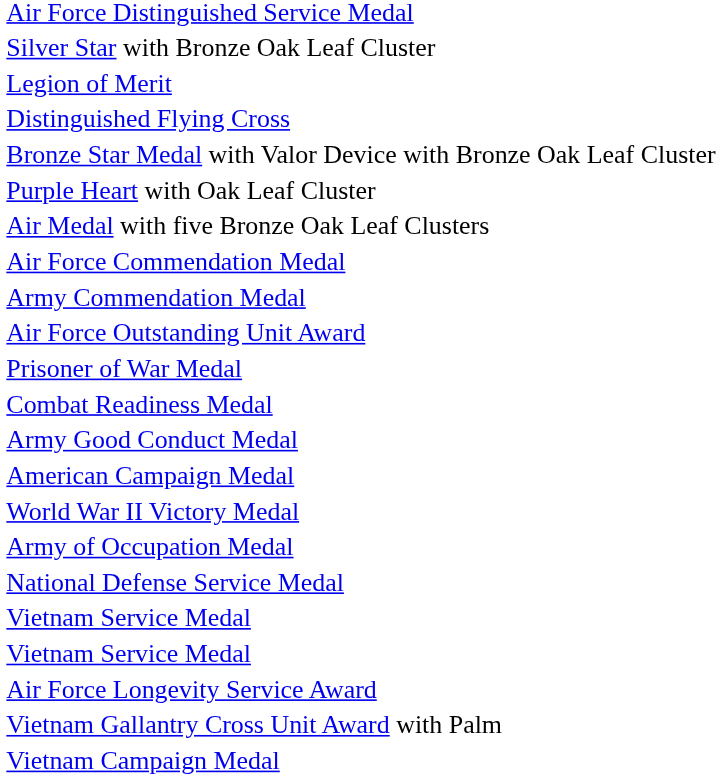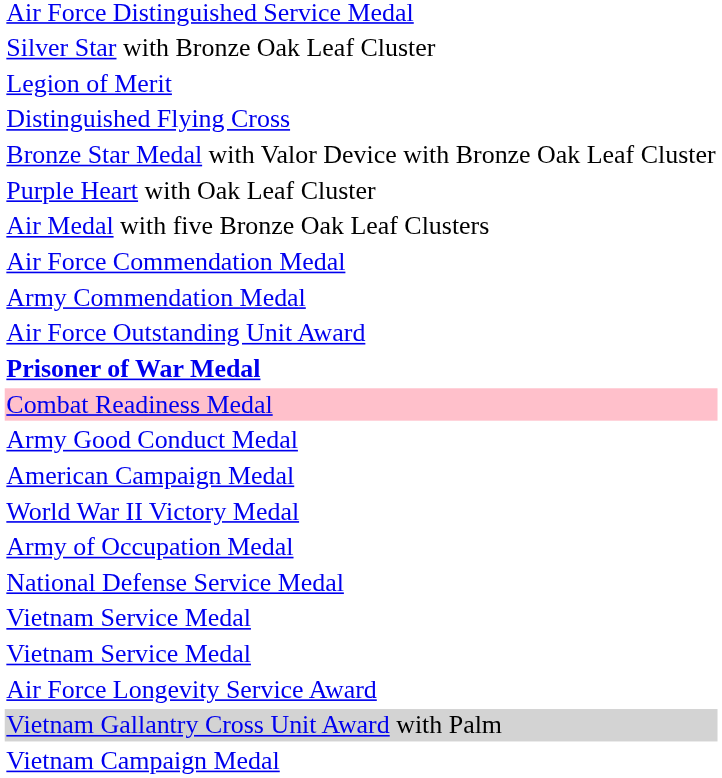(124, 368) normal -> (133, 368) bold
(140, 404) no background -> (140, 404) pink background
(254, 724) no background -> (254, 724) lightgrey background
